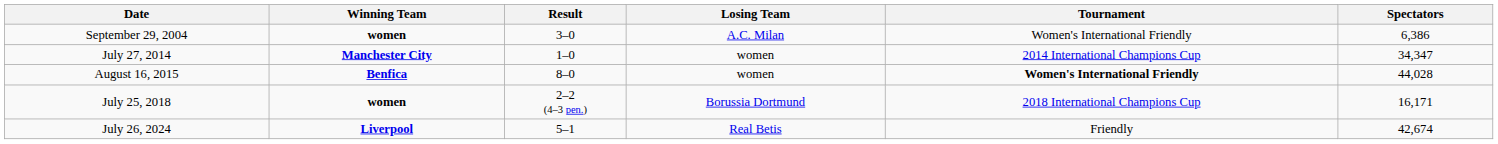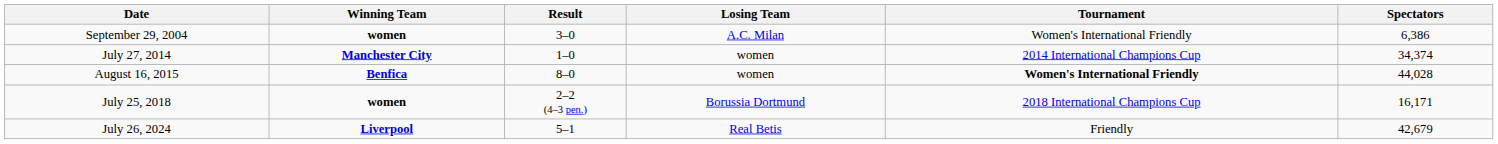(1415, 54) 34,347 -> (1415, 54) 34,374
(1415, 128) 42,674 -> (1415, 128) 42,679
